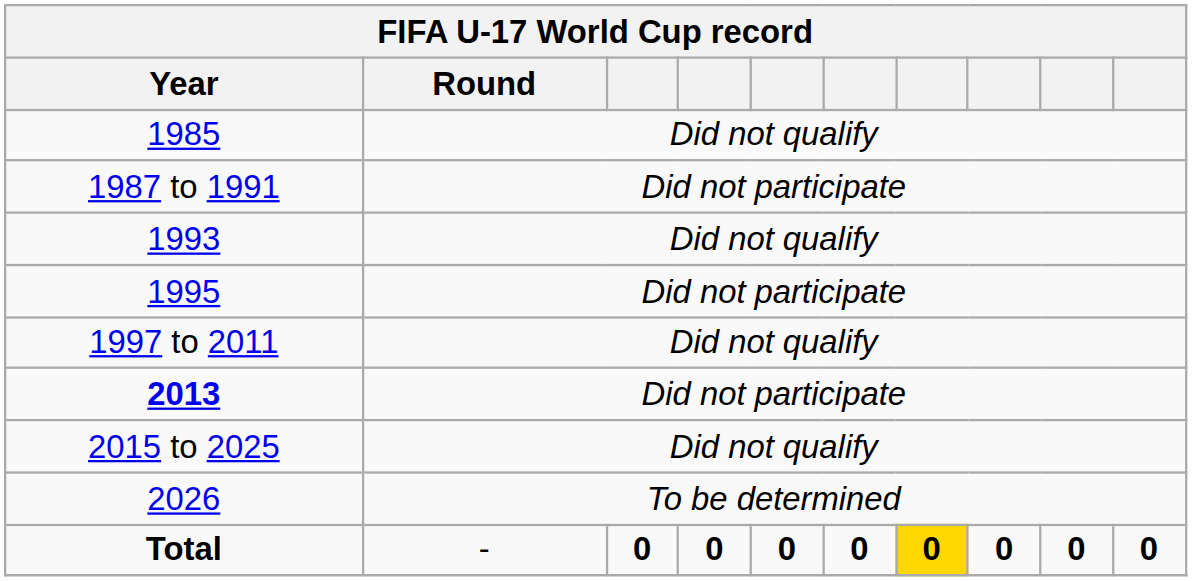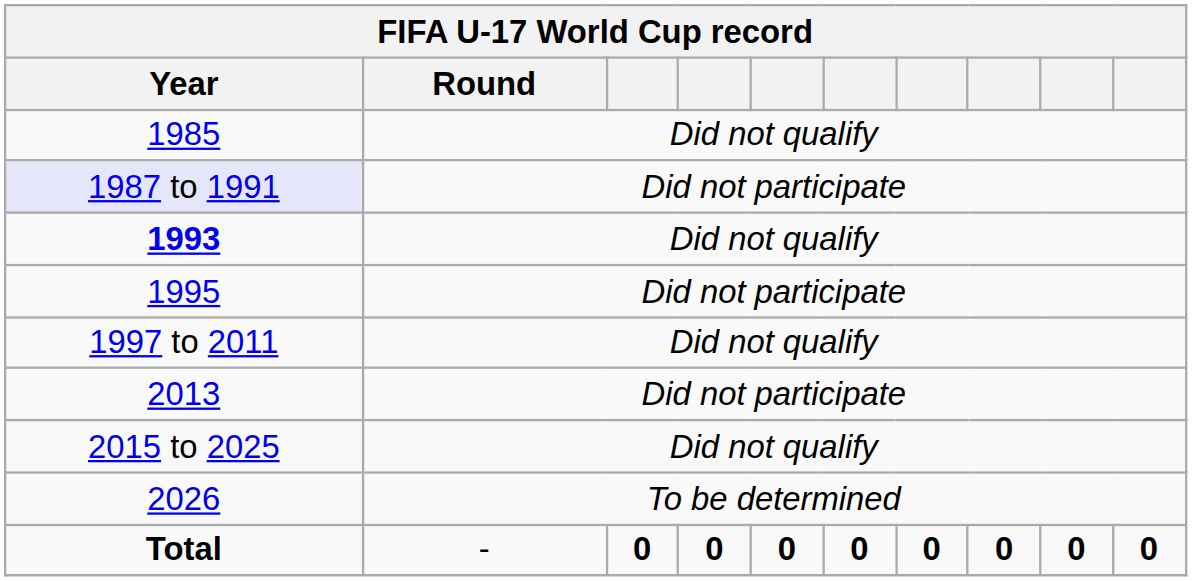(184, 187) no background -> (184, 187) lavender background
(184, 239) normal -> (184, 239) bold
(184, 395) bold -> (184, 395) normal
(932, 550) gold background -> (932, 550) no background
